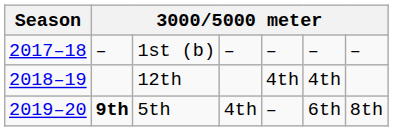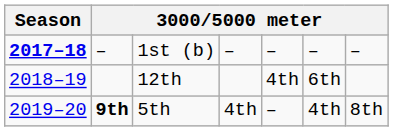(48, 50) normal -> (48, 50) bold
(324, 80) 4th -> (324, 80) 6th
(324, 110) 6th -> (324, 110) 4th
